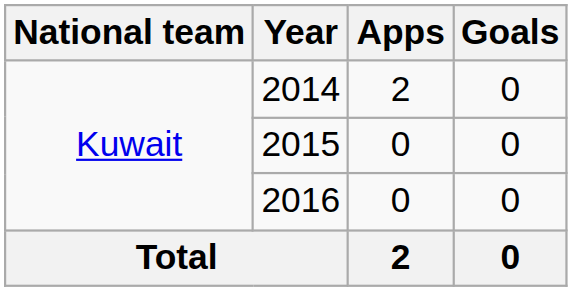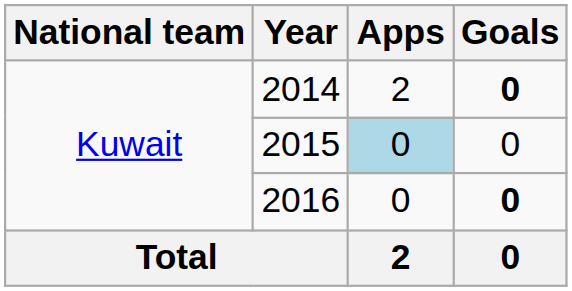(510, 88) normal -> (510, 88) bold
(401, 144) no background -> (401, 144) lightblue background
(510, 200) normal -> (510, 200) bold
